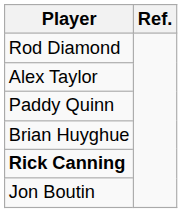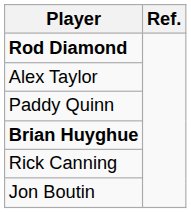(65, 47) normal -> (68, 47) bold
(69, 134) normal -> (74, 134) bold
(67, 163) bold -> (63, 163) normal
